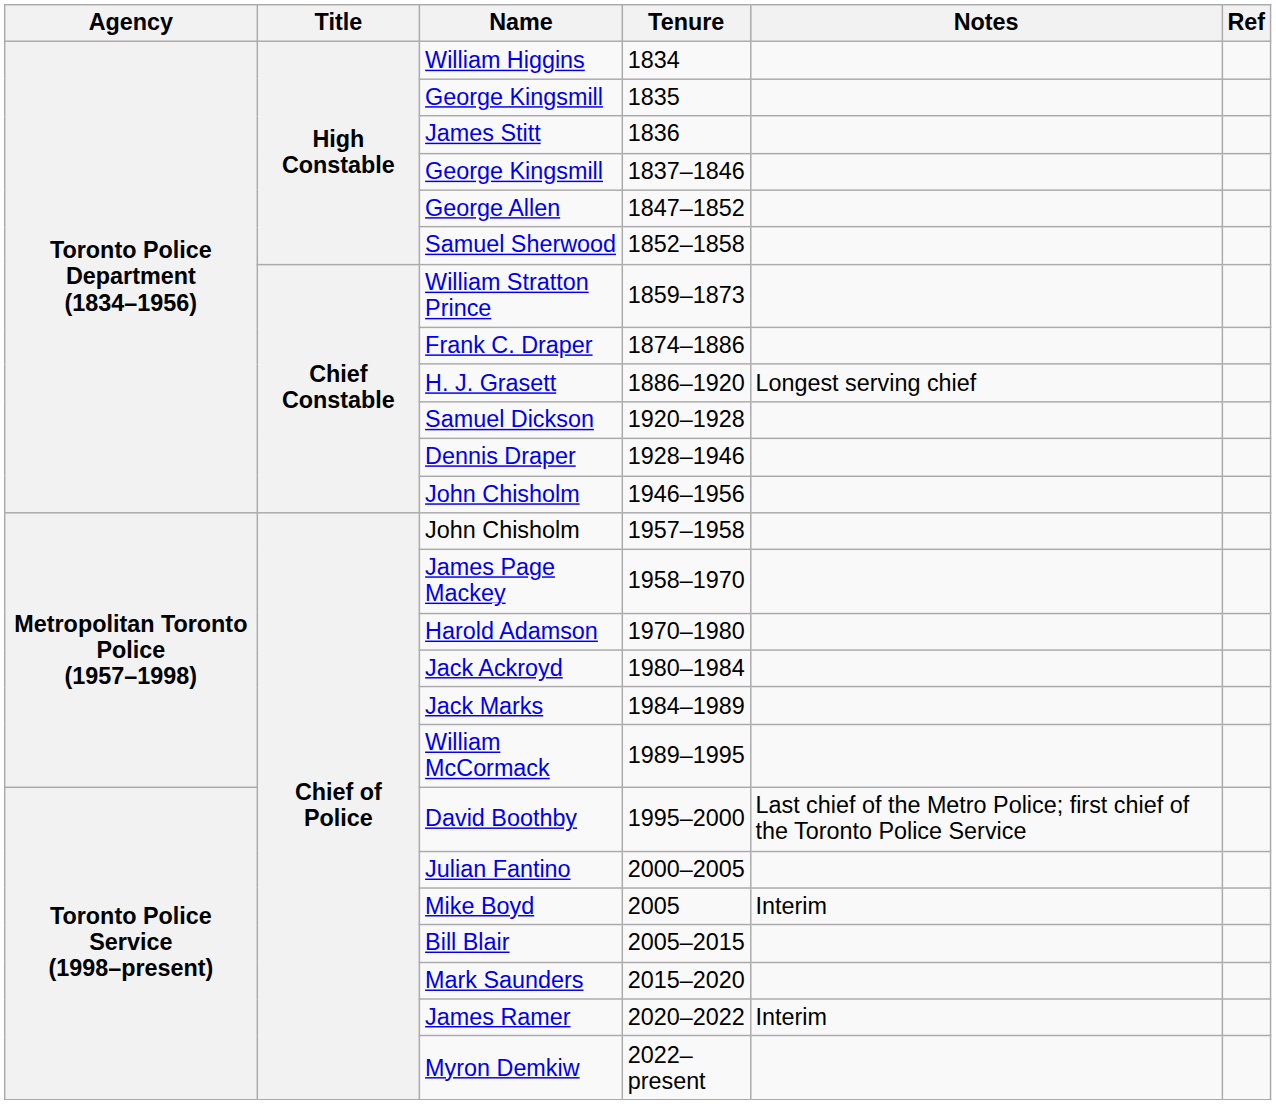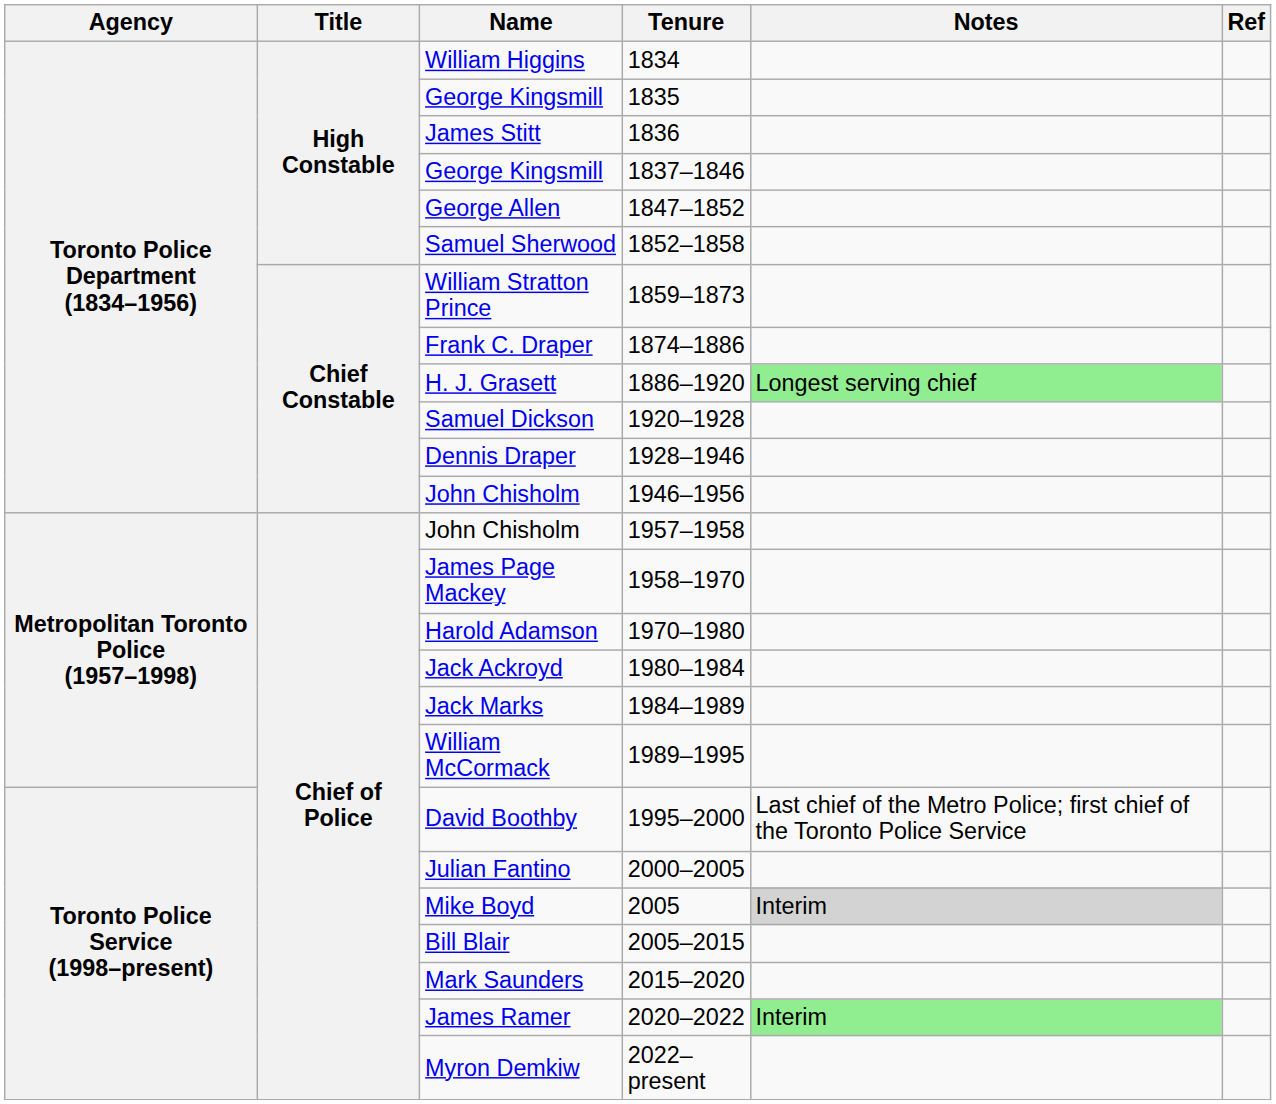(866, 382) no background -> (866, 382) lightgreen background
(791, 906) no background -> (791, 906) lightgrey background
(791, 1017) no background -> (791, 1017) lightgreen background
